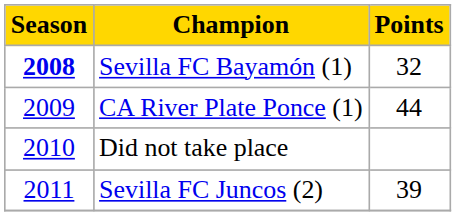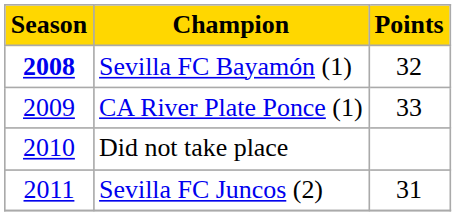(409, 107) 44 -> (409, 107) 33
(409, 189) 39 -> (409, 189) 31
